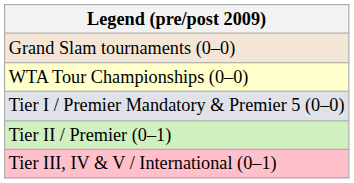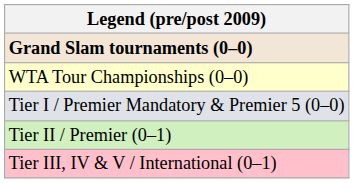(122, 47) normal -> (131, 47) bold
